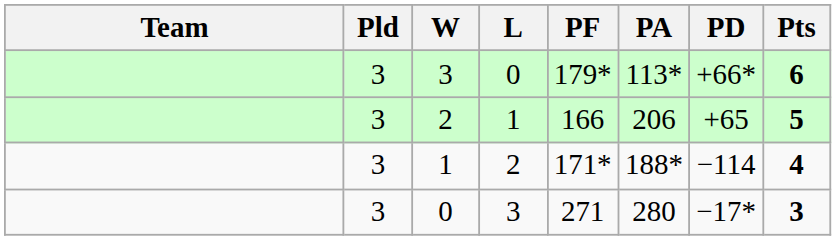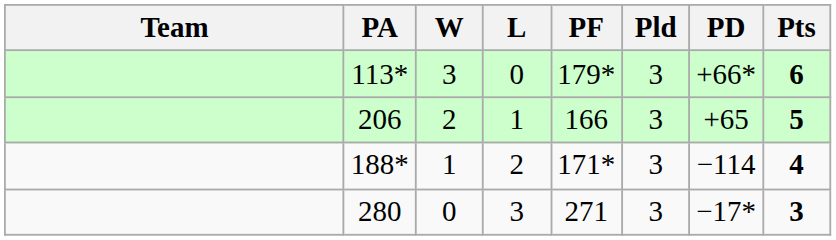columns swapped: (378, 27) <-> (654, 27)
